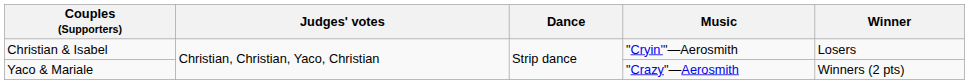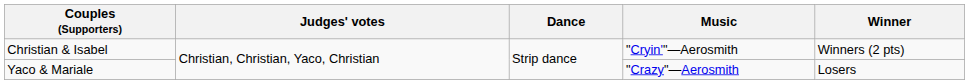(837, 49) Losers -> (861, 49) Winners (2 pts)
(861, 69) Winners (2 pts) -> (837, 69) Losers
